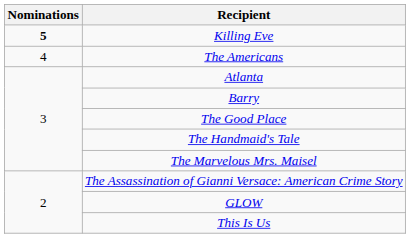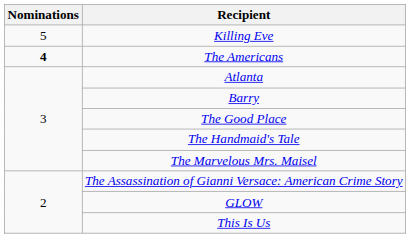(43, 35) bold -> (43, 35) normal
(43, 56) normal -> (43, 56) bold
